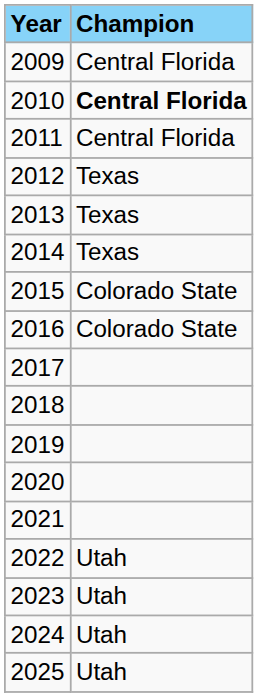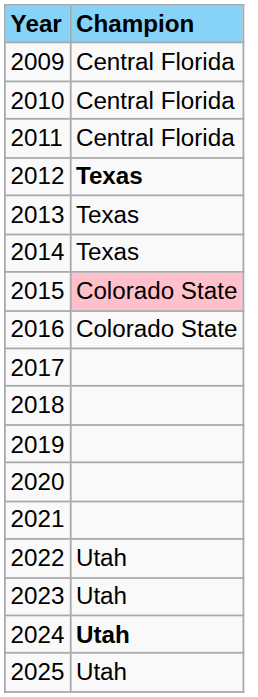(161, 100) bold -> (155, 100) normal
(108, 176) normal -> (109, 176) bold
(157, 291) no background -> (157, 291) pink background
(101, 634) normal -> (103, 634) bold
